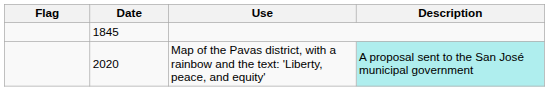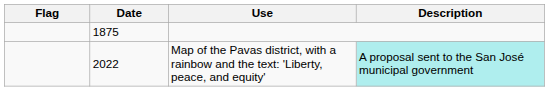(106, 32) 1845 -> (106, 32) 1875
(106, 63) 2020 -> (106, 63) 2022
